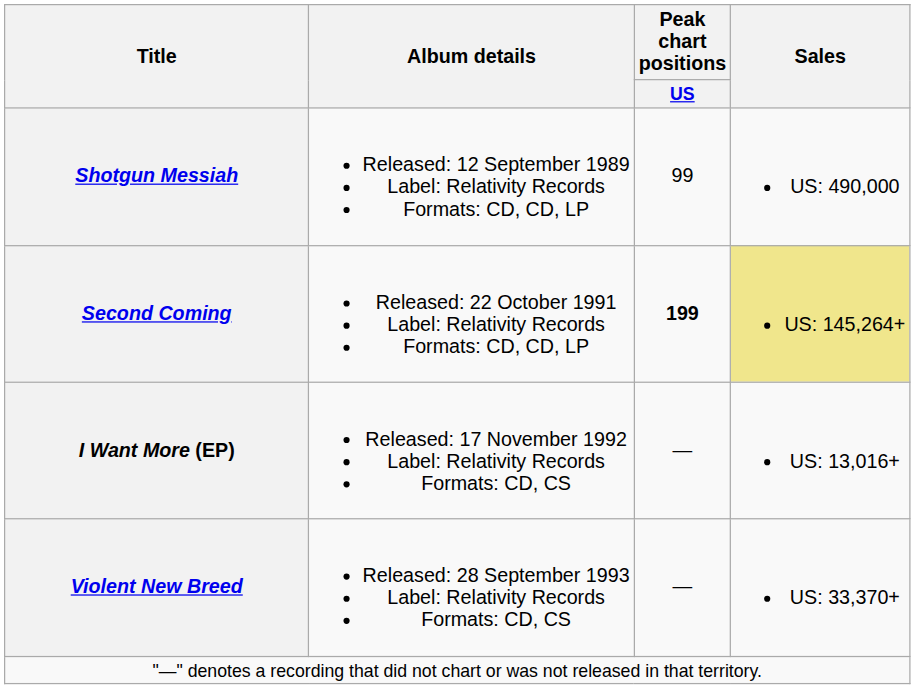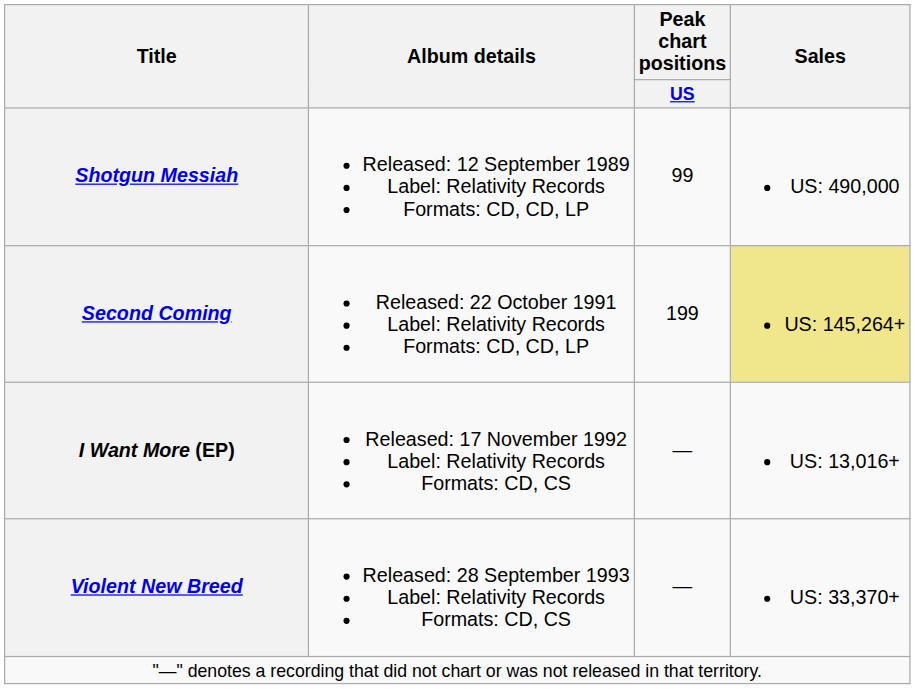(682, 313) bold -> (682, 313) normal
